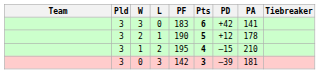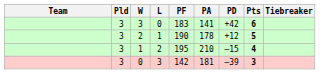columns swapped: (251, 11) <-> (203, 11)
